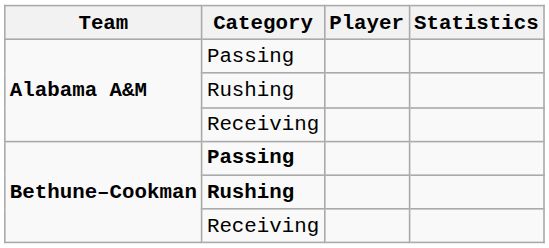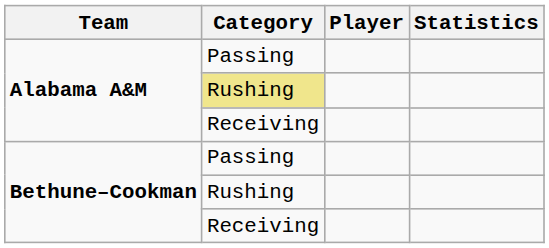(251, 90) no background -> (251, 90) khaki background
(251, 158) bold -> (251, 158) normal
(251, 192) bold -> (251, 192) normal
